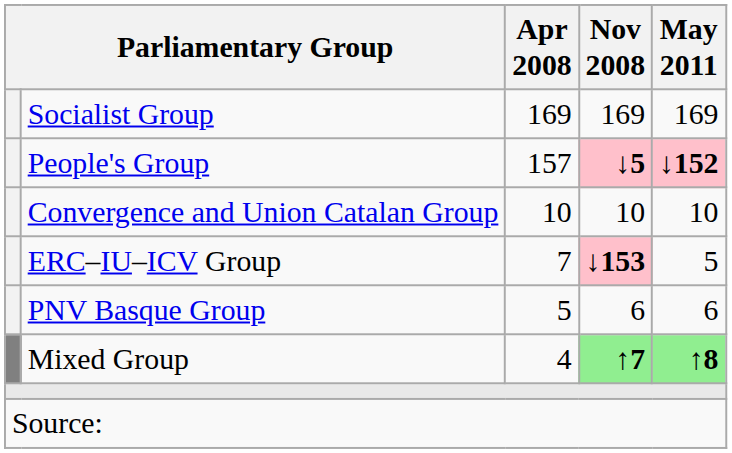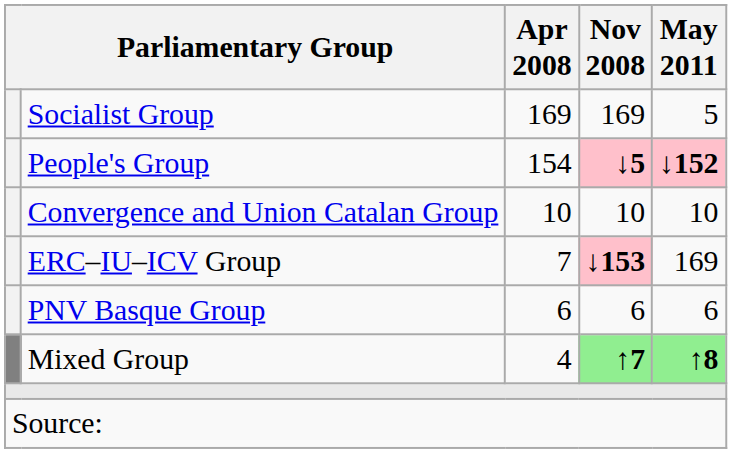(696, 113) 169 -> (711, 113) 5
(549, 162) 157 -> (549, 162) 154
(711, 261) 5 -> (696, 261) 169
(564, 310) 5 -> (564, 310) 6
